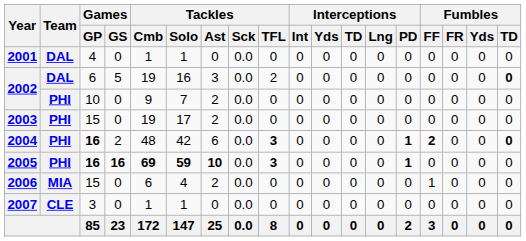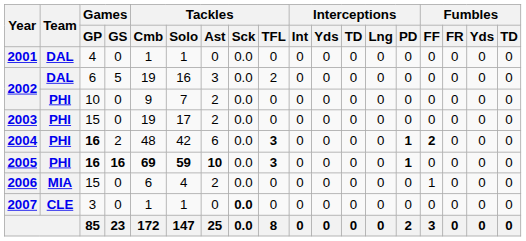(509, 78) bold -> (509, 78) normal
(509, 141) bold -> (509, 141) normal
(243, 204) normal -> (243, 204) bold
